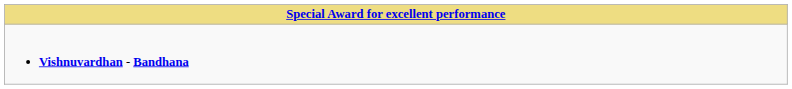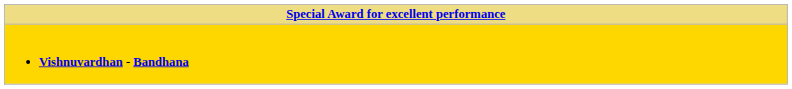(396, 61) no background -> (396, 61) gold background
